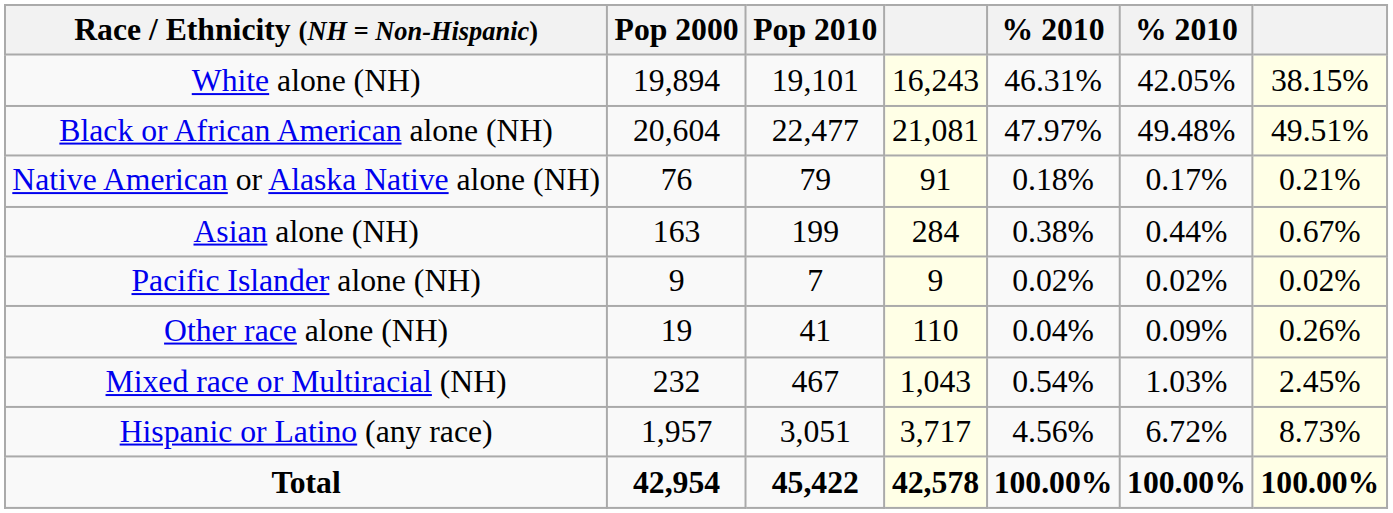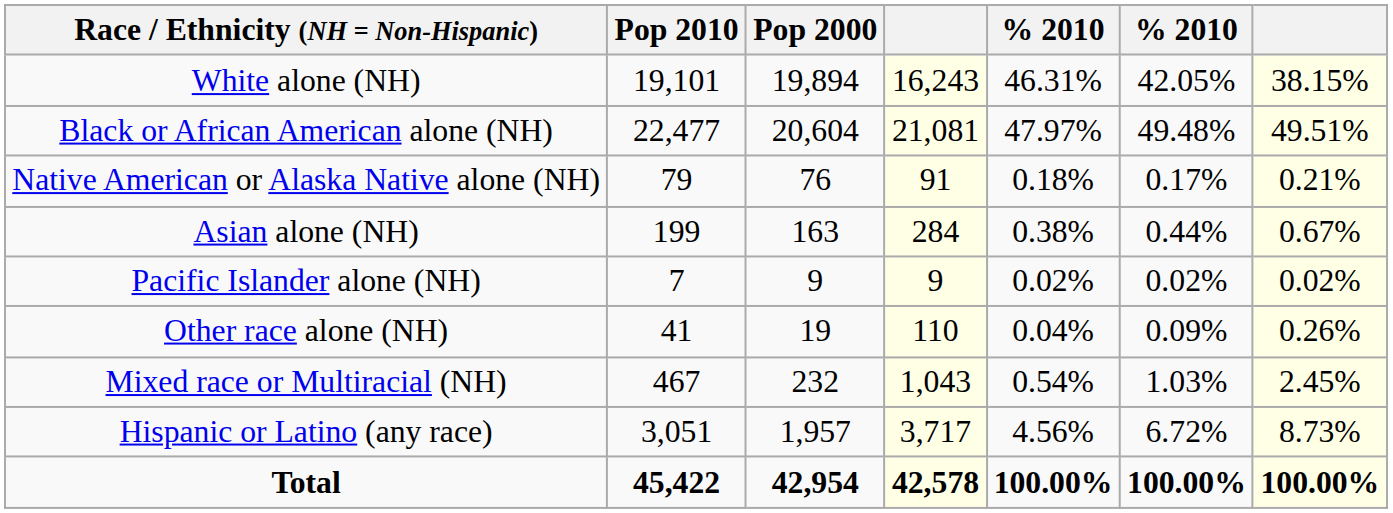columns swapped: (677, 29) <-> (815, 29)
